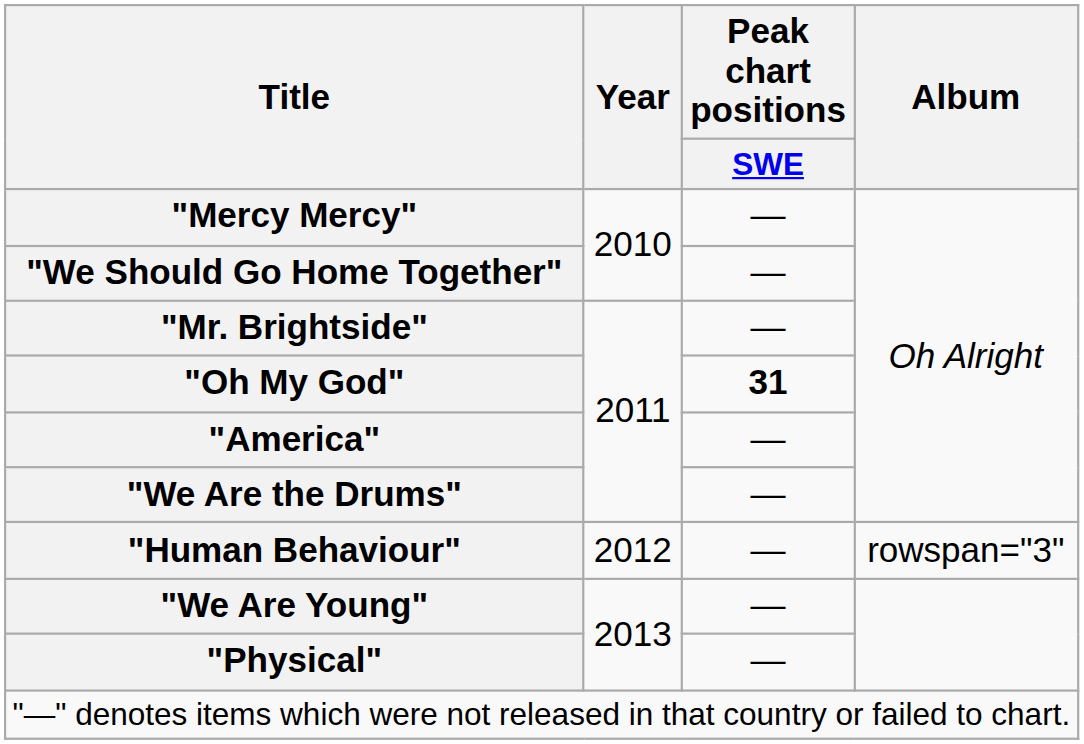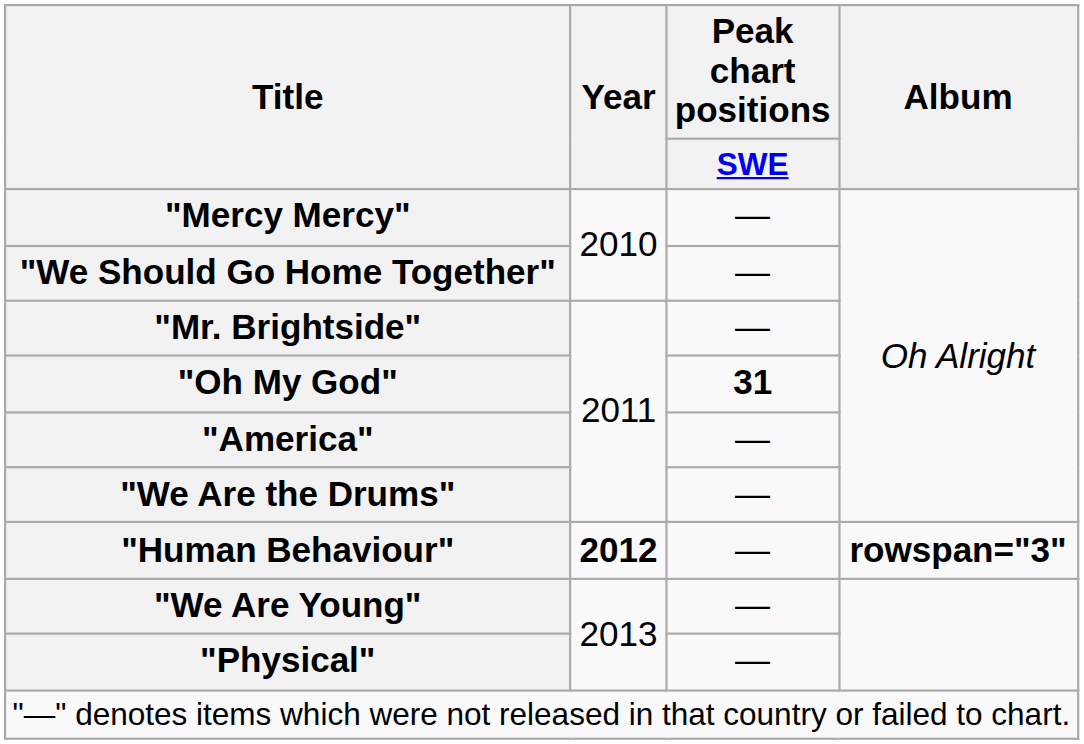(633, 549) normal -> (619, 549) bold
(966, 549) normal -> (958, 549) bold
